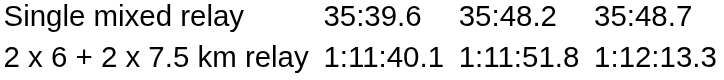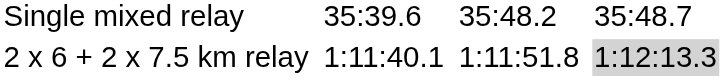(655, 57) no background -> (655, 57) lightgrey background
